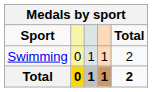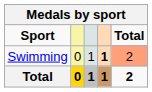(104, 56) normal -> (104, 56) bold
(129, 56) no background -> (129, 56) lightsalmon background
